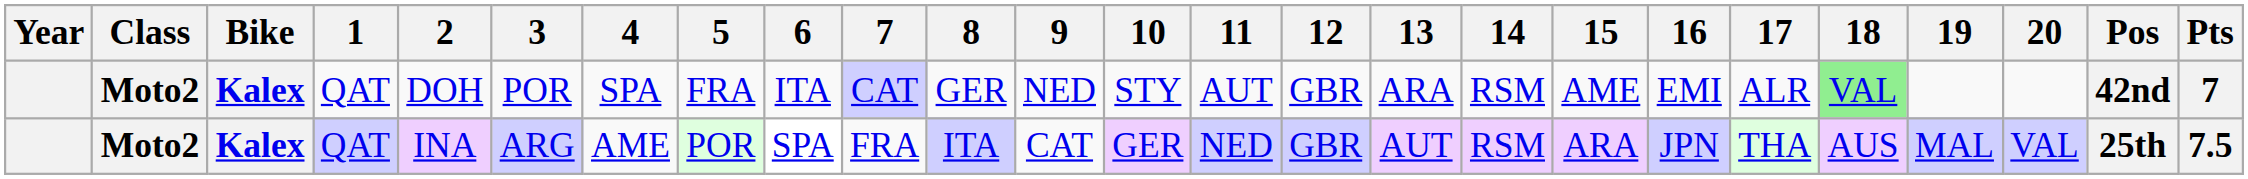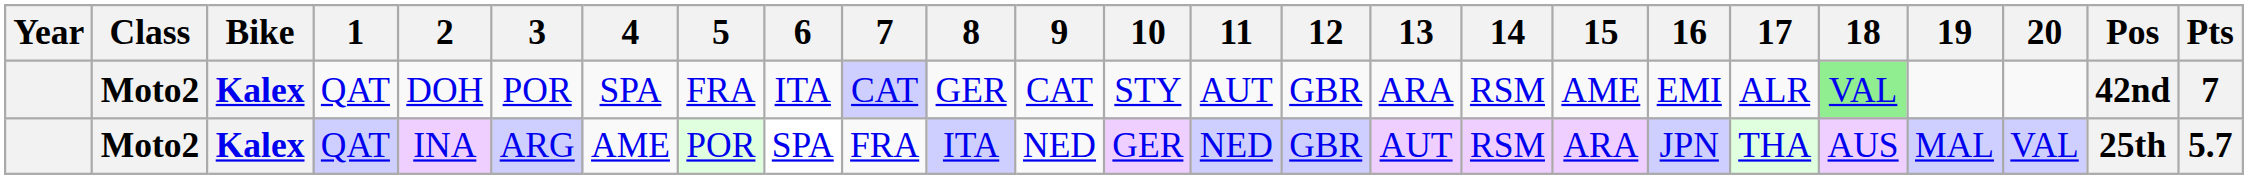(1059, 88) NED -> (1059, 88) CAT
(1059, 145) CAT -> (1059, 145) NED
(2210, 145) 7.5 -> (2210, 145) 5.7
